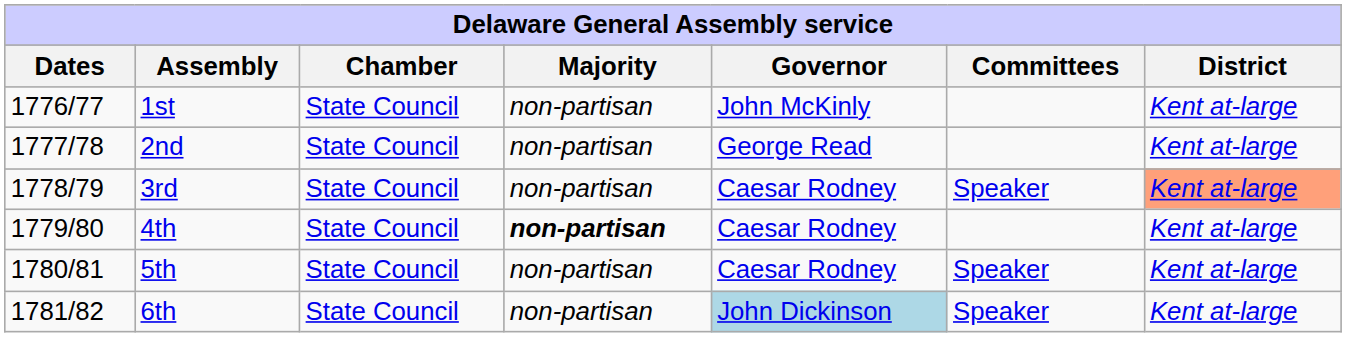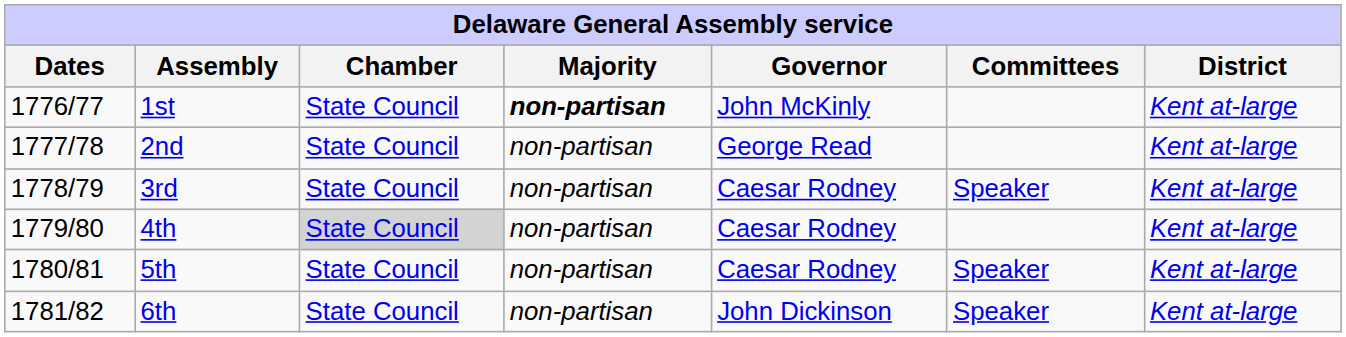(581, 106) normal -> (588, 106) bold
(1224, 188) lightsalmon background -> (1224, 188) no background
(382, 229) no background -> (382, 229) lightgrey background
(588, 229) bold -> (581, 229) normal
(804, 310) lightblue background -> (804, 310) no background
